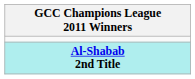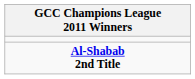(98, 58) paleturquoise background -> (98, 58) no background
